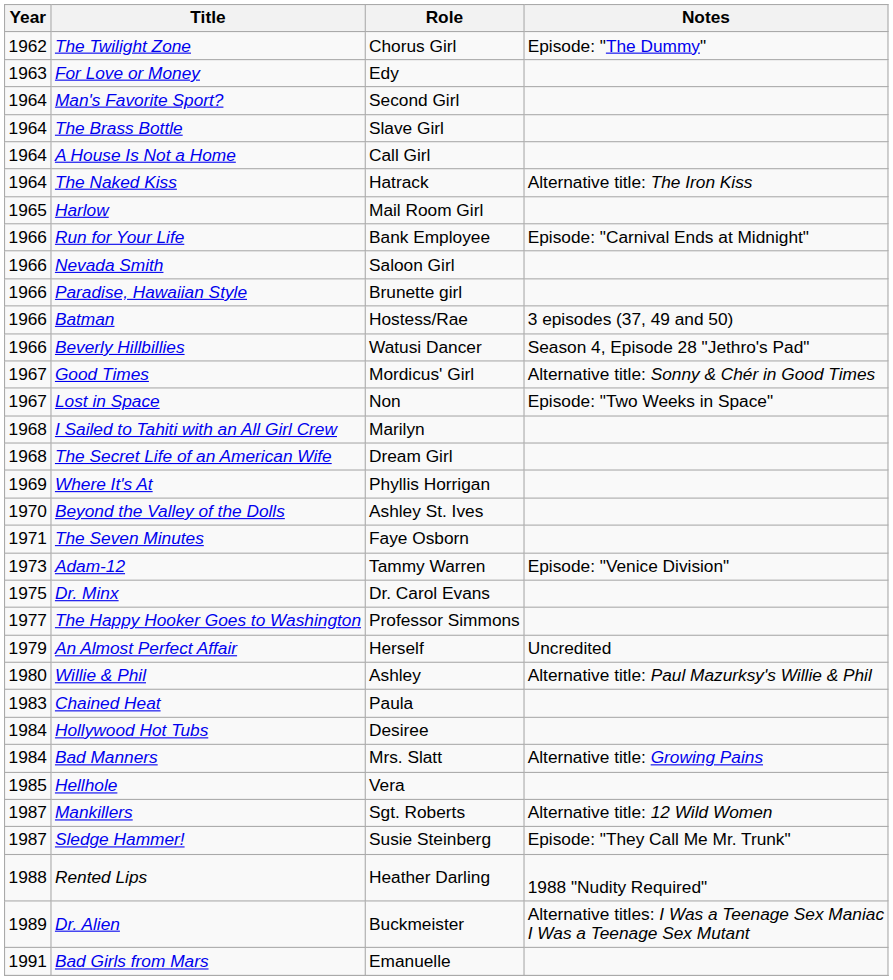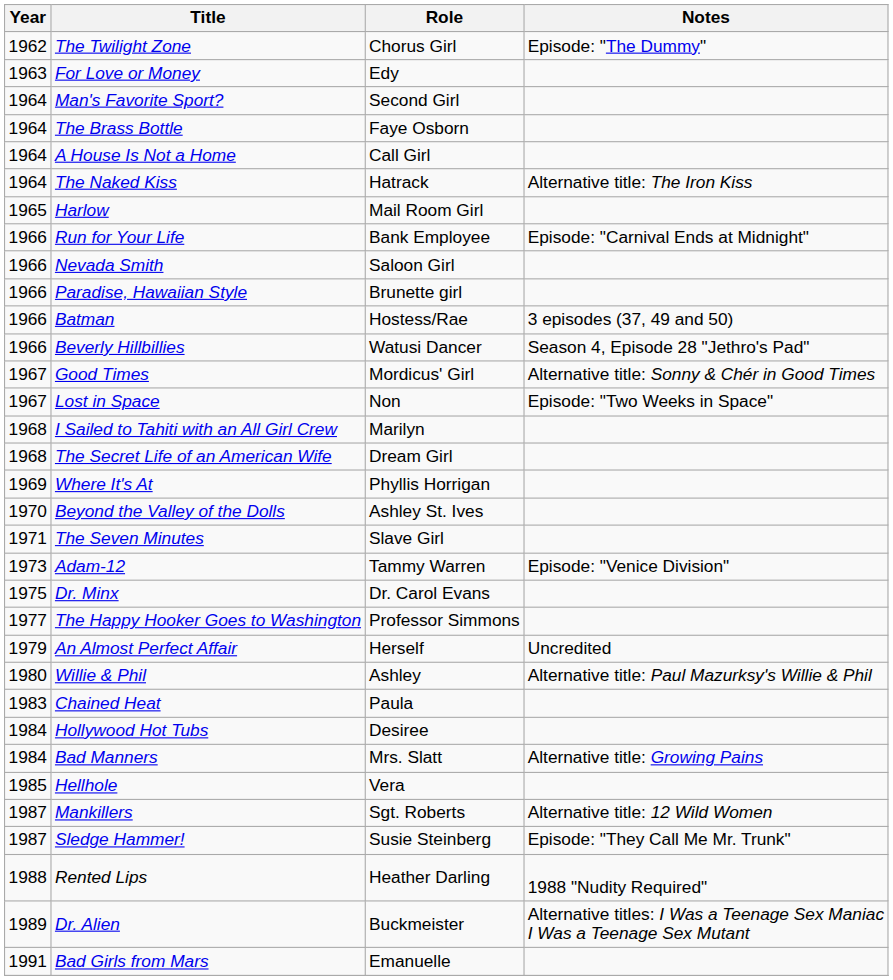(406, 127) Slave Girl -> (419, 127) Faye Osborn
(419, 538) Faye Osborn -> (406, 538) Slave Girl
